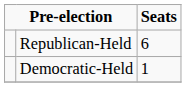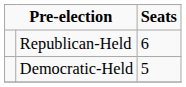(145, 69) 1 -> (145, 69) 5
